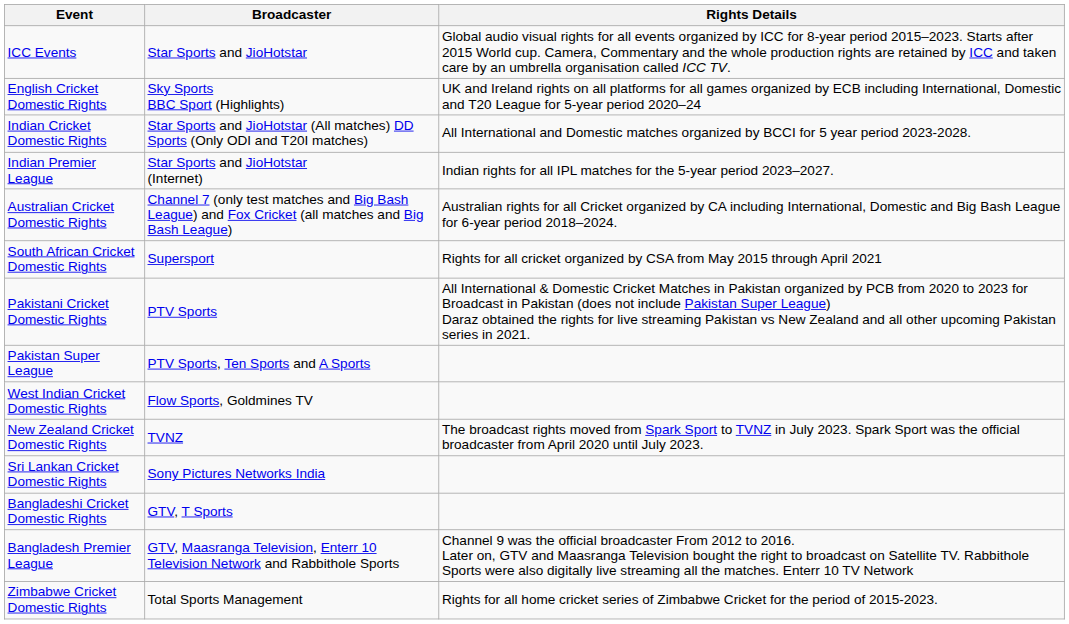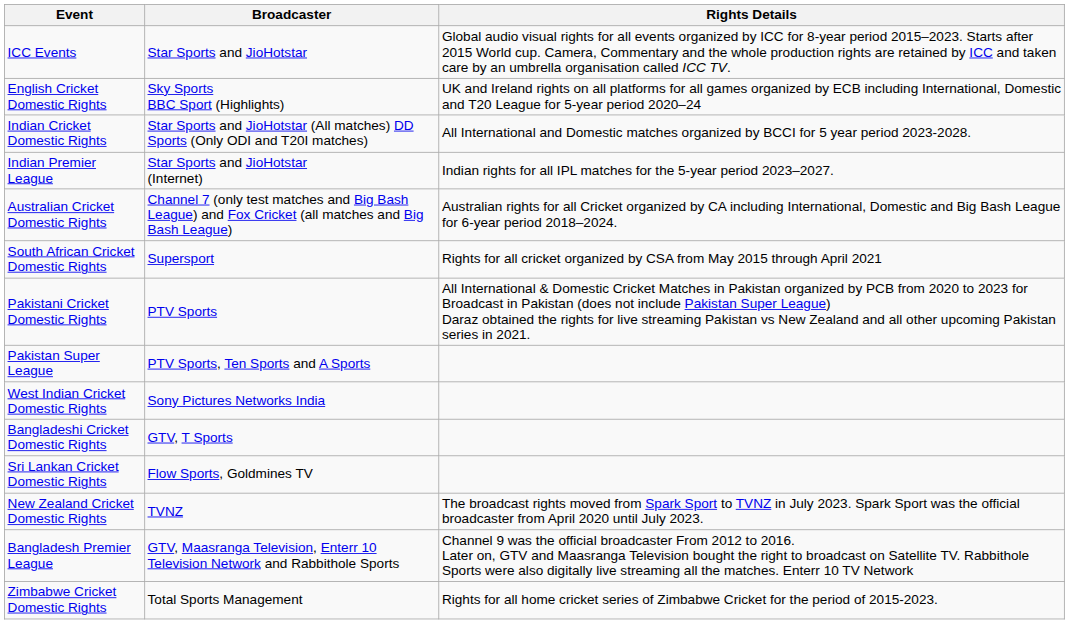(230, 400) Flow Sports, Goldmines TV -> (236, 400) Sony Pictures Networks India
rows swapped: (71, 437) <-> (68, 511)
(236, 474) Sony Pictures Networks India -> (230, 474) Flow Sports, Goldmines TV
